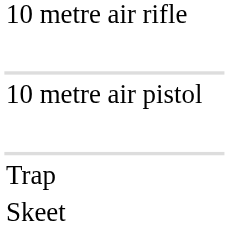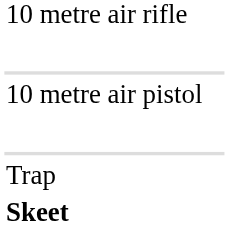(36, 212) normal -> (37, 212) bold
